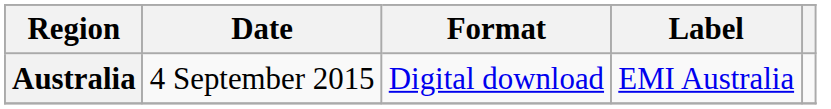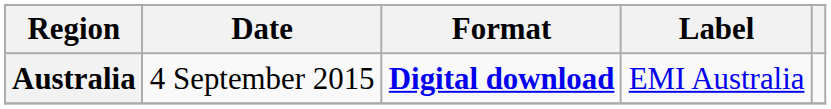(496, 77) normal -> (502, 77) bold
